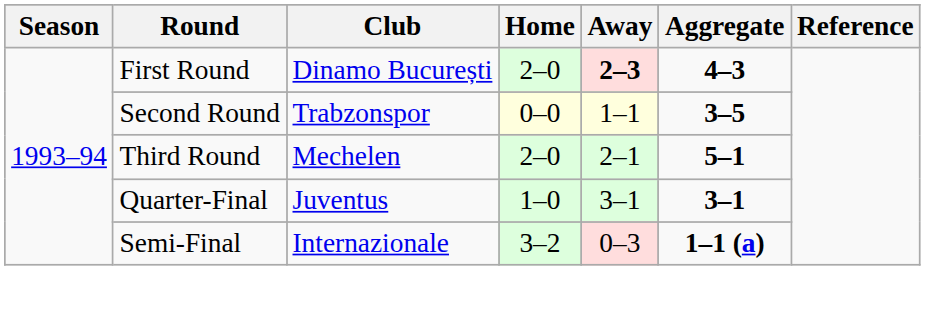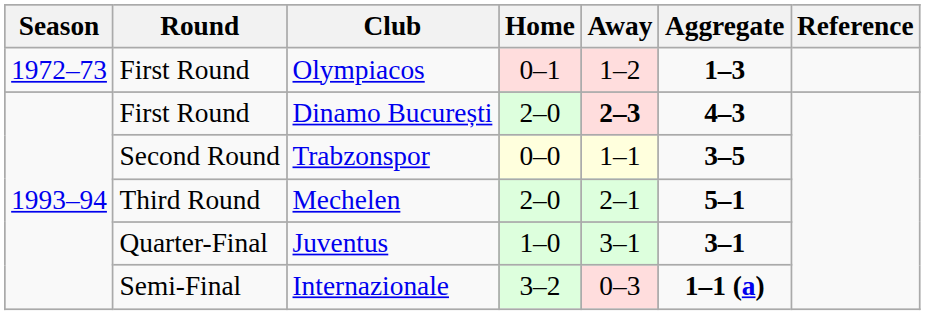+ row: (359, 69)
